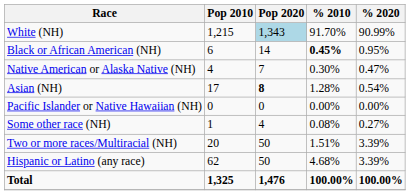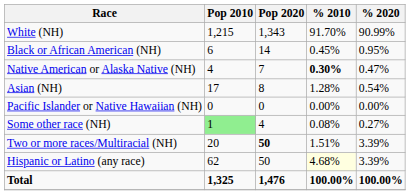(272, 32) lightblue background -> (272, 32) no background
(326, 50) bold -> (325, 50) normal
(325, 69) normal -> (326, 69) bold
(261, 87) bold -> (261, 87) normal
(210, 124) no background -> (210, 124) lightgreen background
(264, 143) normal -> (264, 143) bold
(325, 161) no background -> (325, 161) lightyellow background
